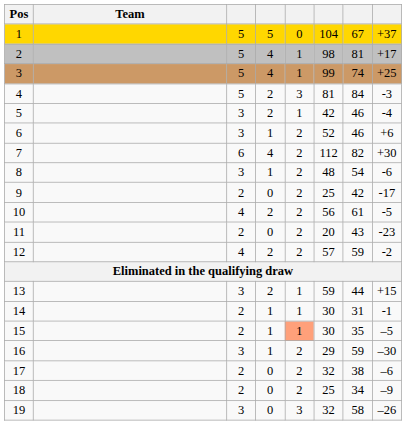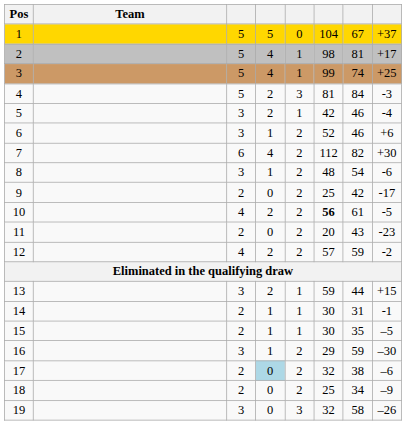(329, 212) normal -> (329, 212) bold
(299, 331) lightsalmon background -> (299, 331) no background
(270, 370) no background -> (270, 370) lightblue background
